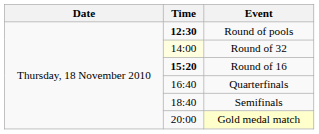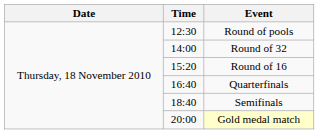(184, 31) bold -> (184, 31) normal
(184, 48) lightyellow background -> (184, 48) no background
(184, 66) bold -> (184, 66) normal
